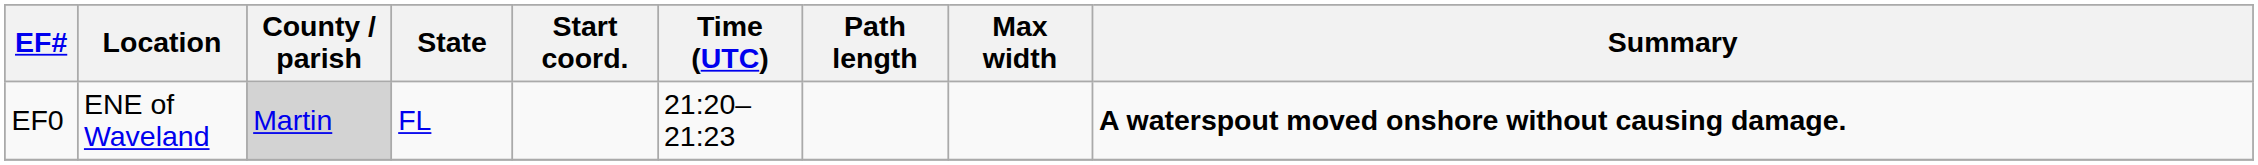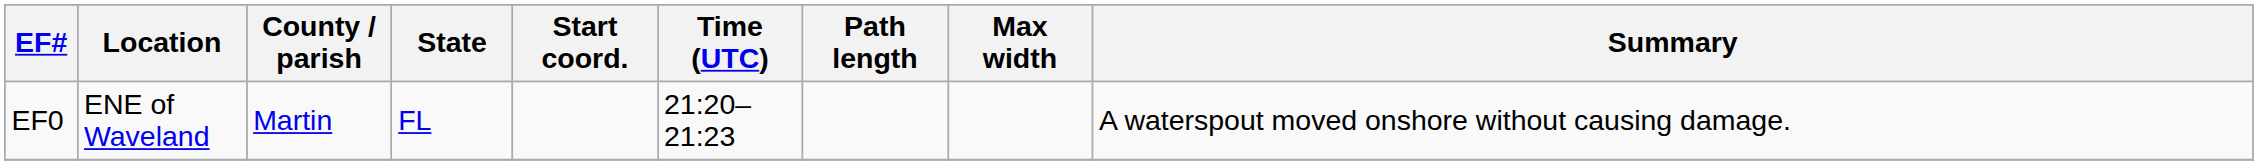(293, 120) lightgrey background -> (293, 120) no background
(1473, 120) bold -> (1445, 120) normal
